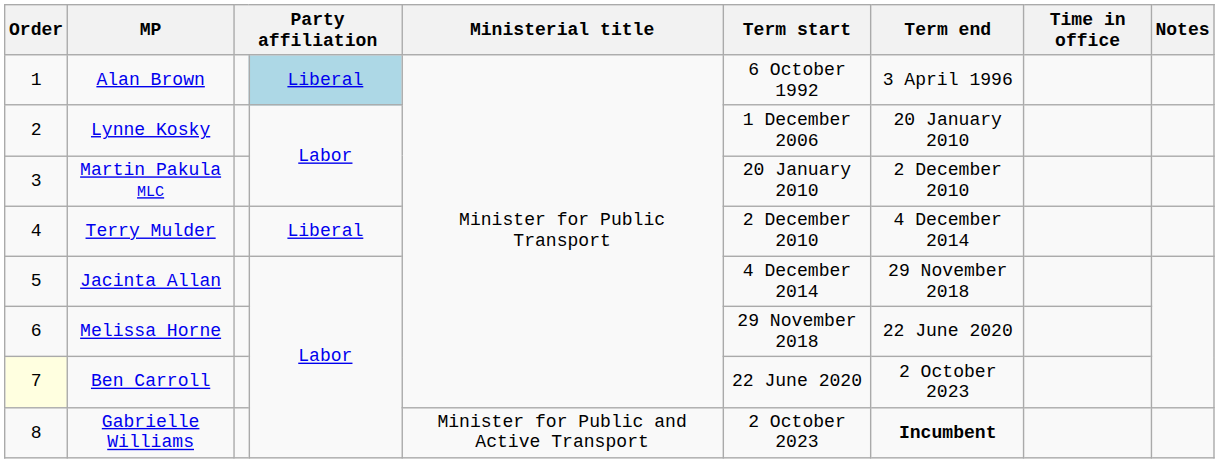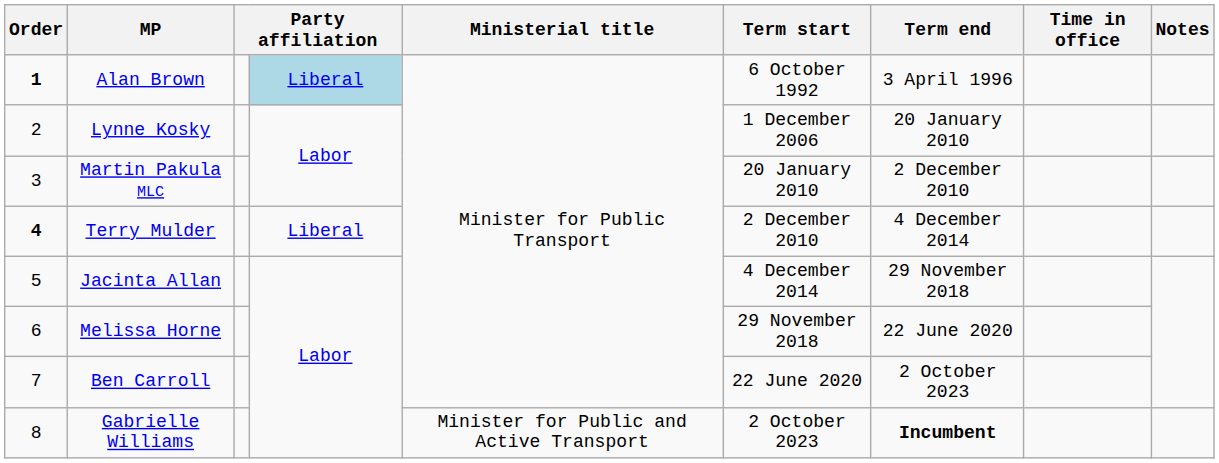(36, 80) normal -> (36, 80) bold
(36, 231) normal -> (36, 231) bold
(36, 382) lightyellow background -> (36, 382) no background
